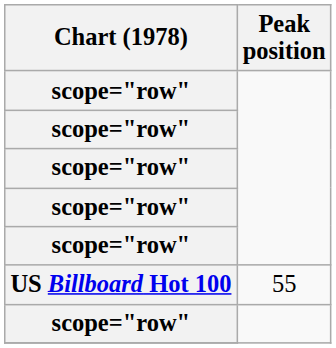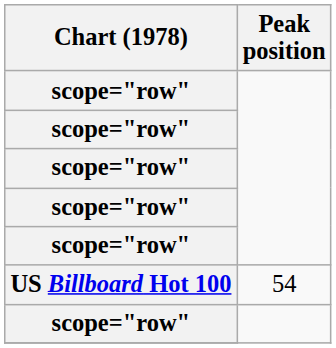(284, 284) 55 -> (284, 284) 54
